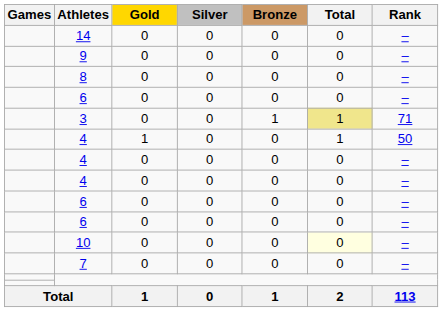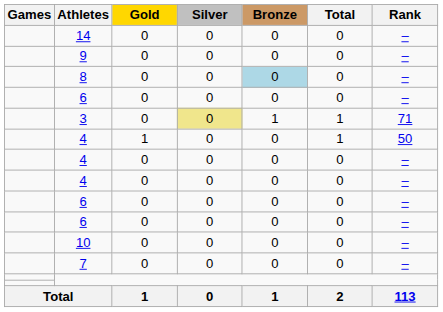(275, 77) no background -> (275, 77) lightblue background
(210, 119) no background -> (210, 119) khaki background
(340, 119) khaki background -> (340, 119) no background
(340, 243) lightyellow background -> (340, 243) no background
